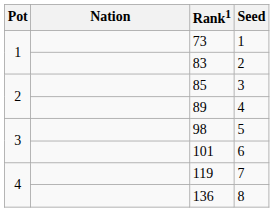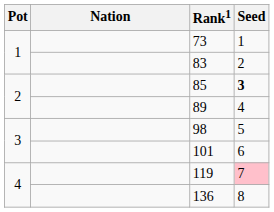(241, 85) normal -> (241, 85) bold
(241, 173) no background -> (241, 173) pink background
